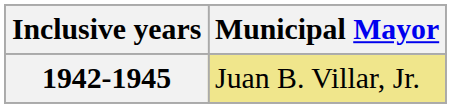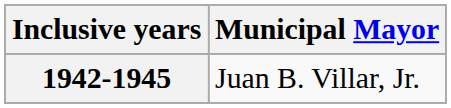(318, 78) khaki background -> (318, 78) no background
